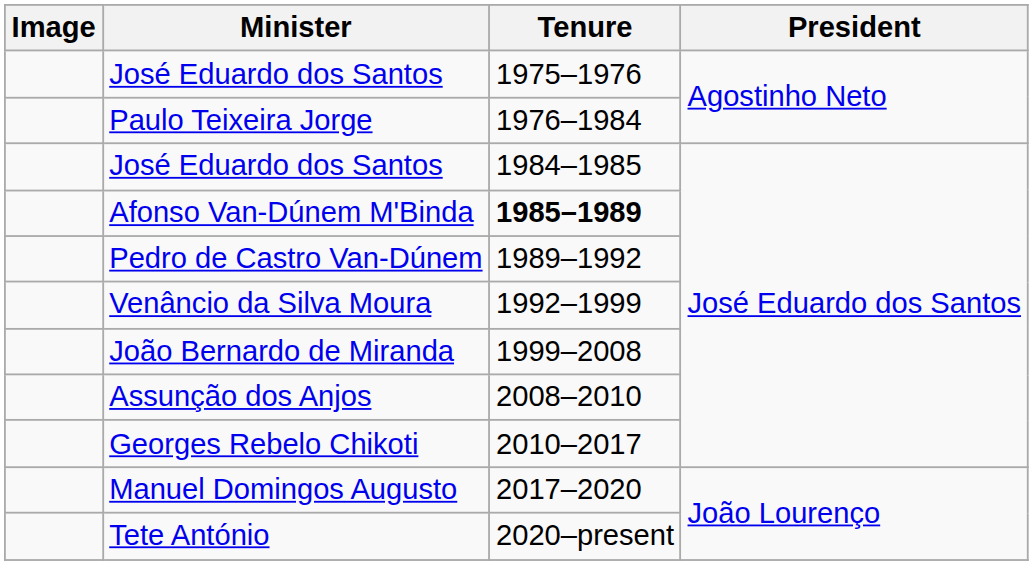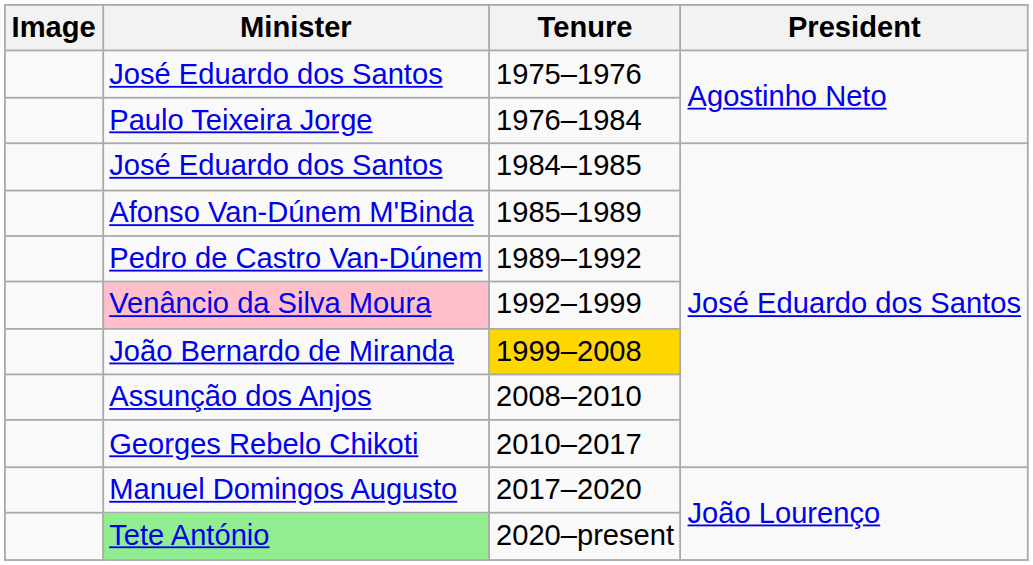(569, 212) bold -> (569, 212) normal
(270, 304) no background -> (270, 304) pink background
(569, 350) no background -> (569, 350) gold background
(189, 535) no background -> (189, 535) lightgreen background
